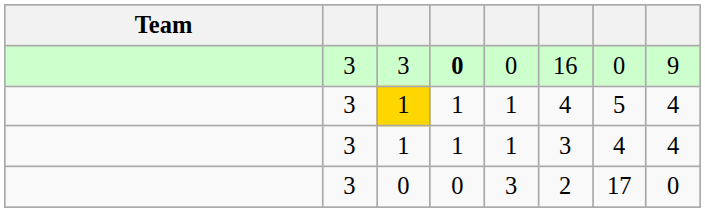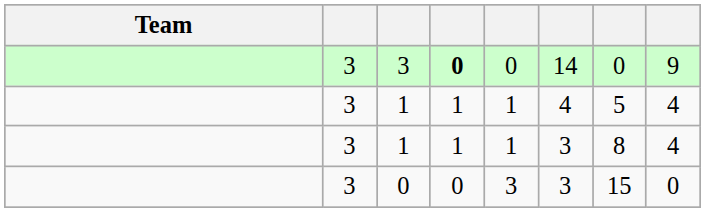(565, 65) 16 -> (565, 65) 14
(403, 105) gold background -> (403, 105) no background
(619, 146) 4 -> (619, 146) 8
(565, 186) 2 -> (565, 186) 3
(619, 186) 17 -> (619, 186) 15
